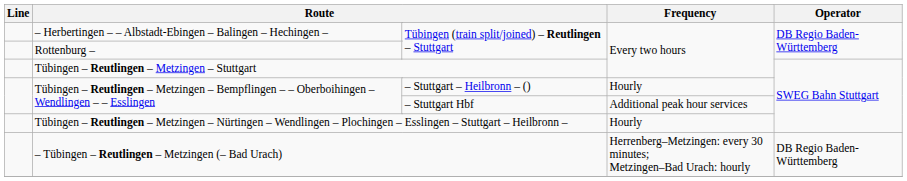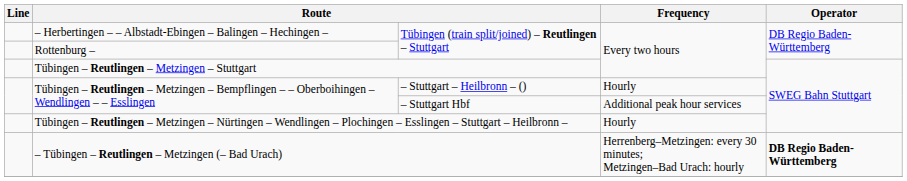(818, 154) normal -> (811, 154) bold
